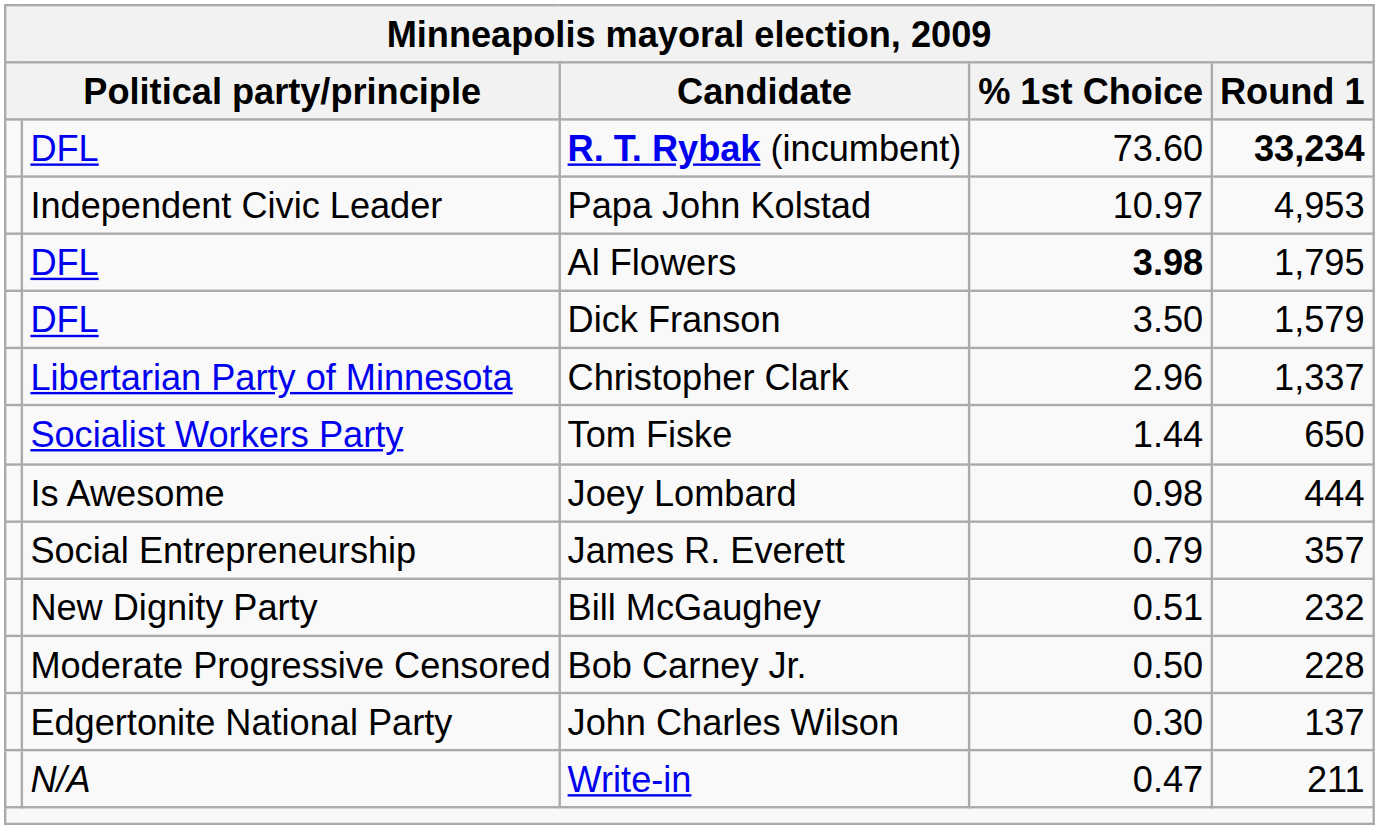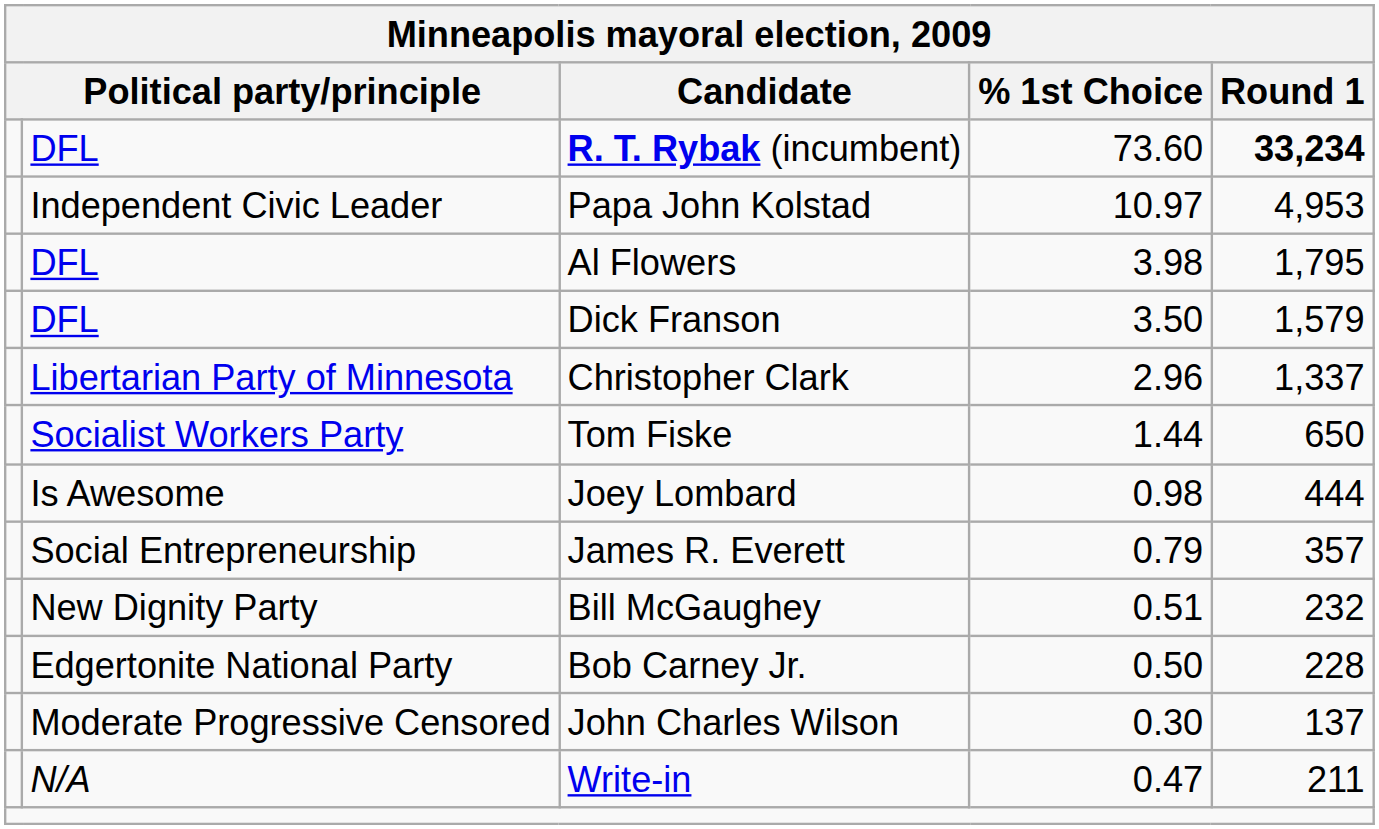(1168, 263) bold -> (1168, 263) normal
(291, 664) Moderate Progressive Censored -> (241, 664) Edgertonite National Party
(241, 721) Edgertonite National Party -> (291, 721) Moderate Progressive Censored
